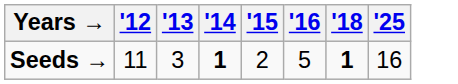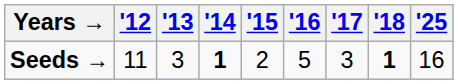+ column: (347, 23)
